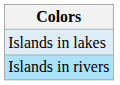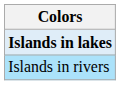(57, 42) normal -> (60, 42) bold
